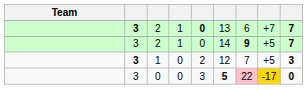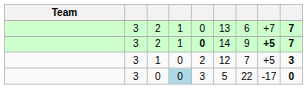(136, 29) bold -> (136, 29) normal
(202, 29) bold -> (202, 29) normal
(202, 45) normal -> (202, 45) bold
(247, 45) bold -> (247, 45) normal
(269, 45) normal -> (269, 45) bold
(136, 60) bold -> (136, 60) normal
(180, 76) no background -> (180, 76) lightblue background
(225, 76) bold -> (225, 76) normal
(247, 76) pink background -> (247, 76) no background
(269, 76) gold background -> (269, 76) no background
